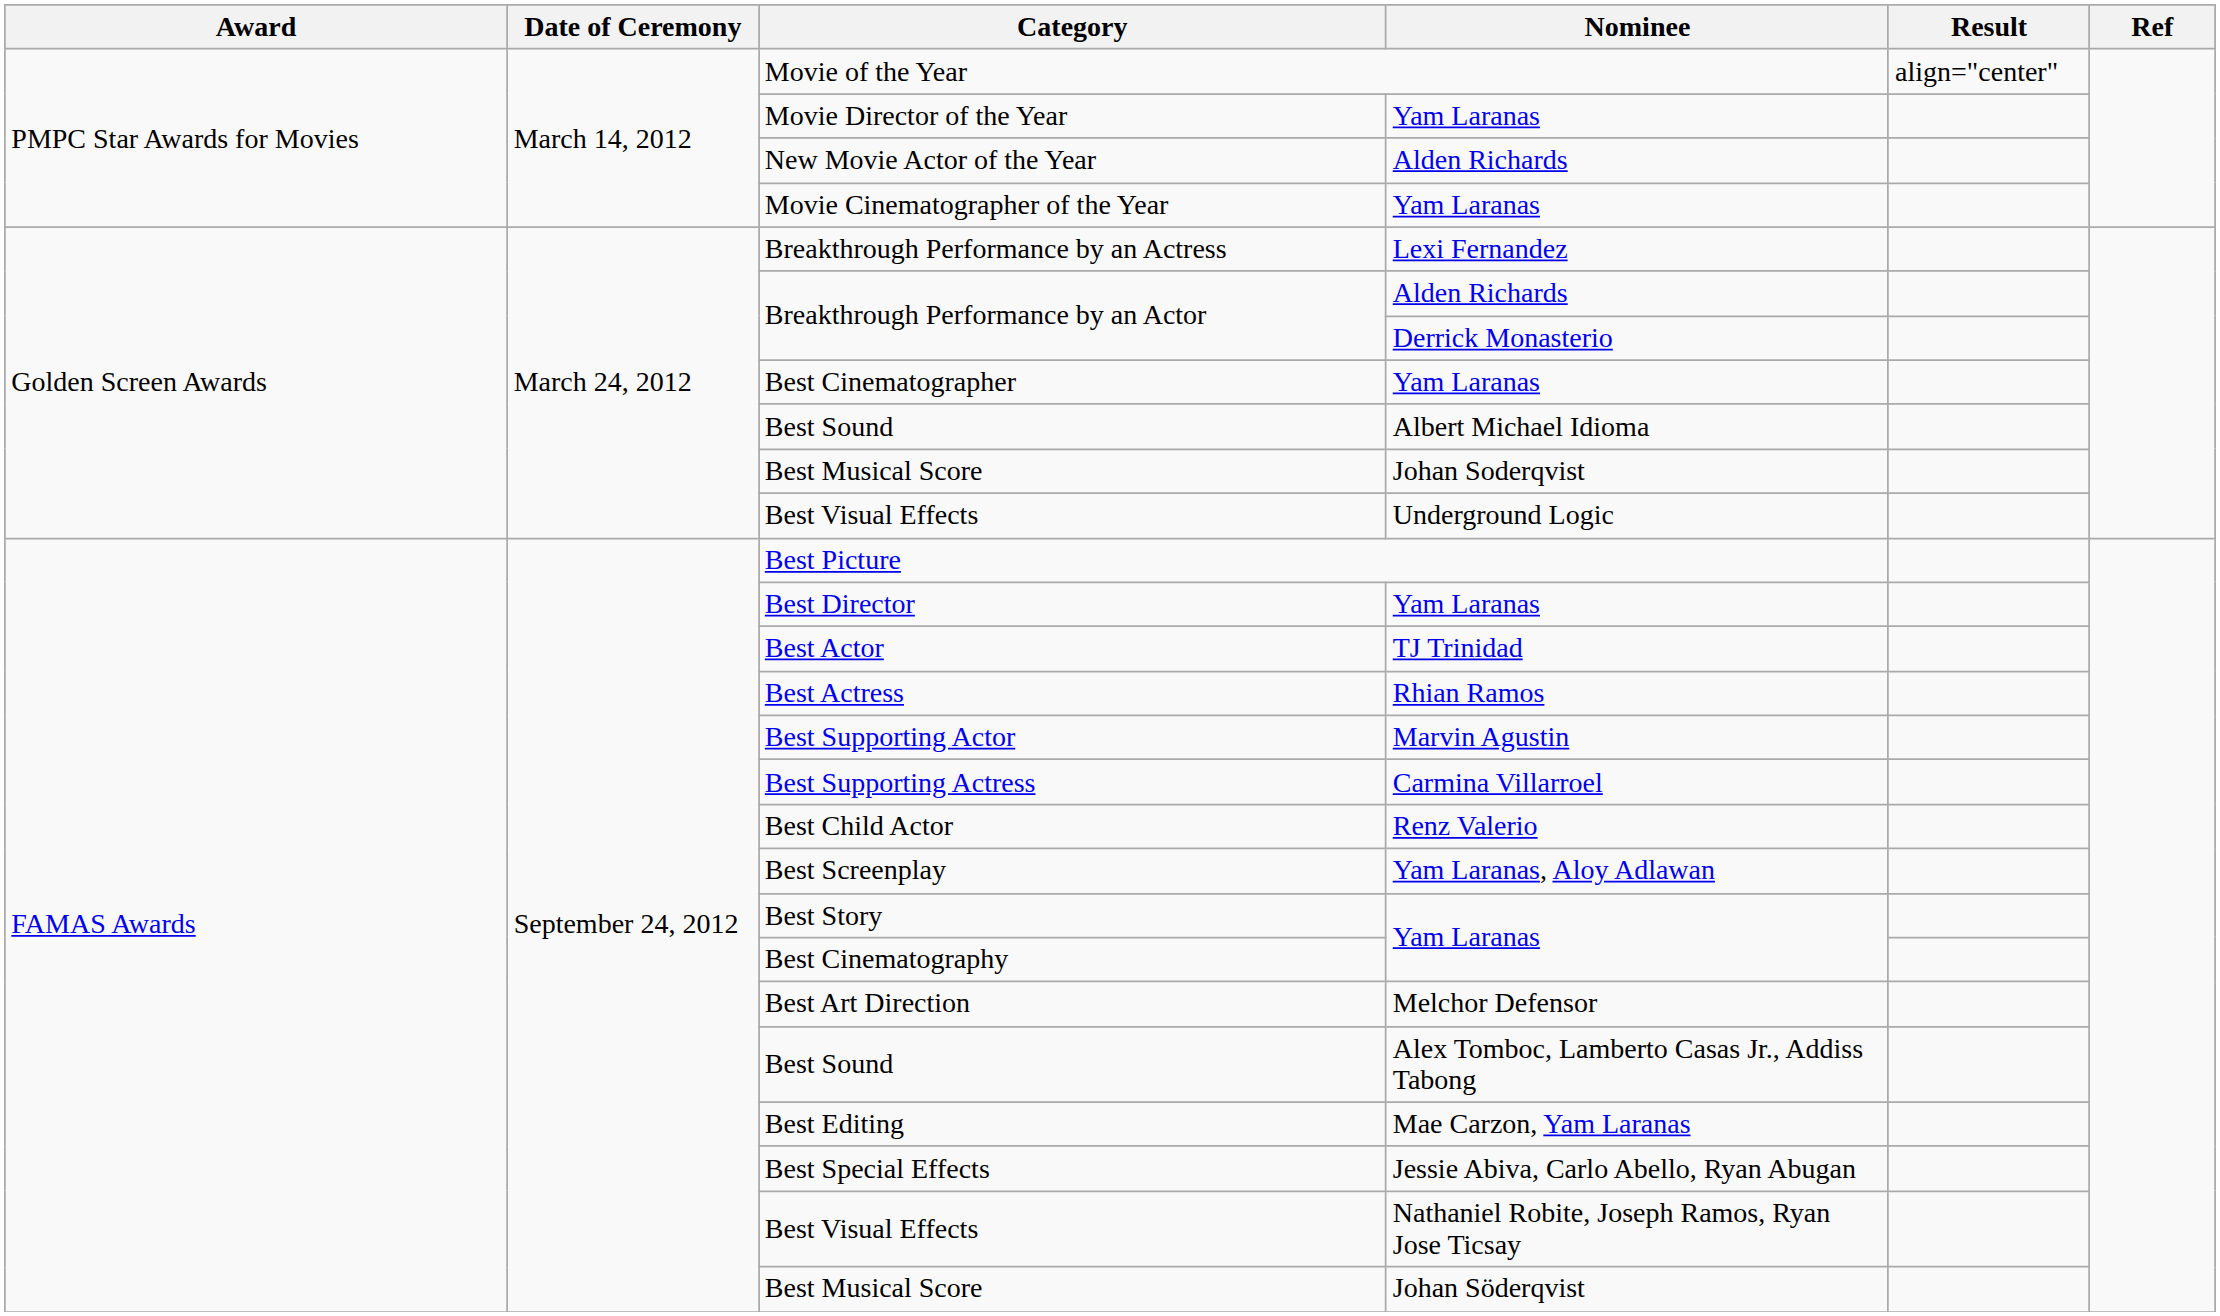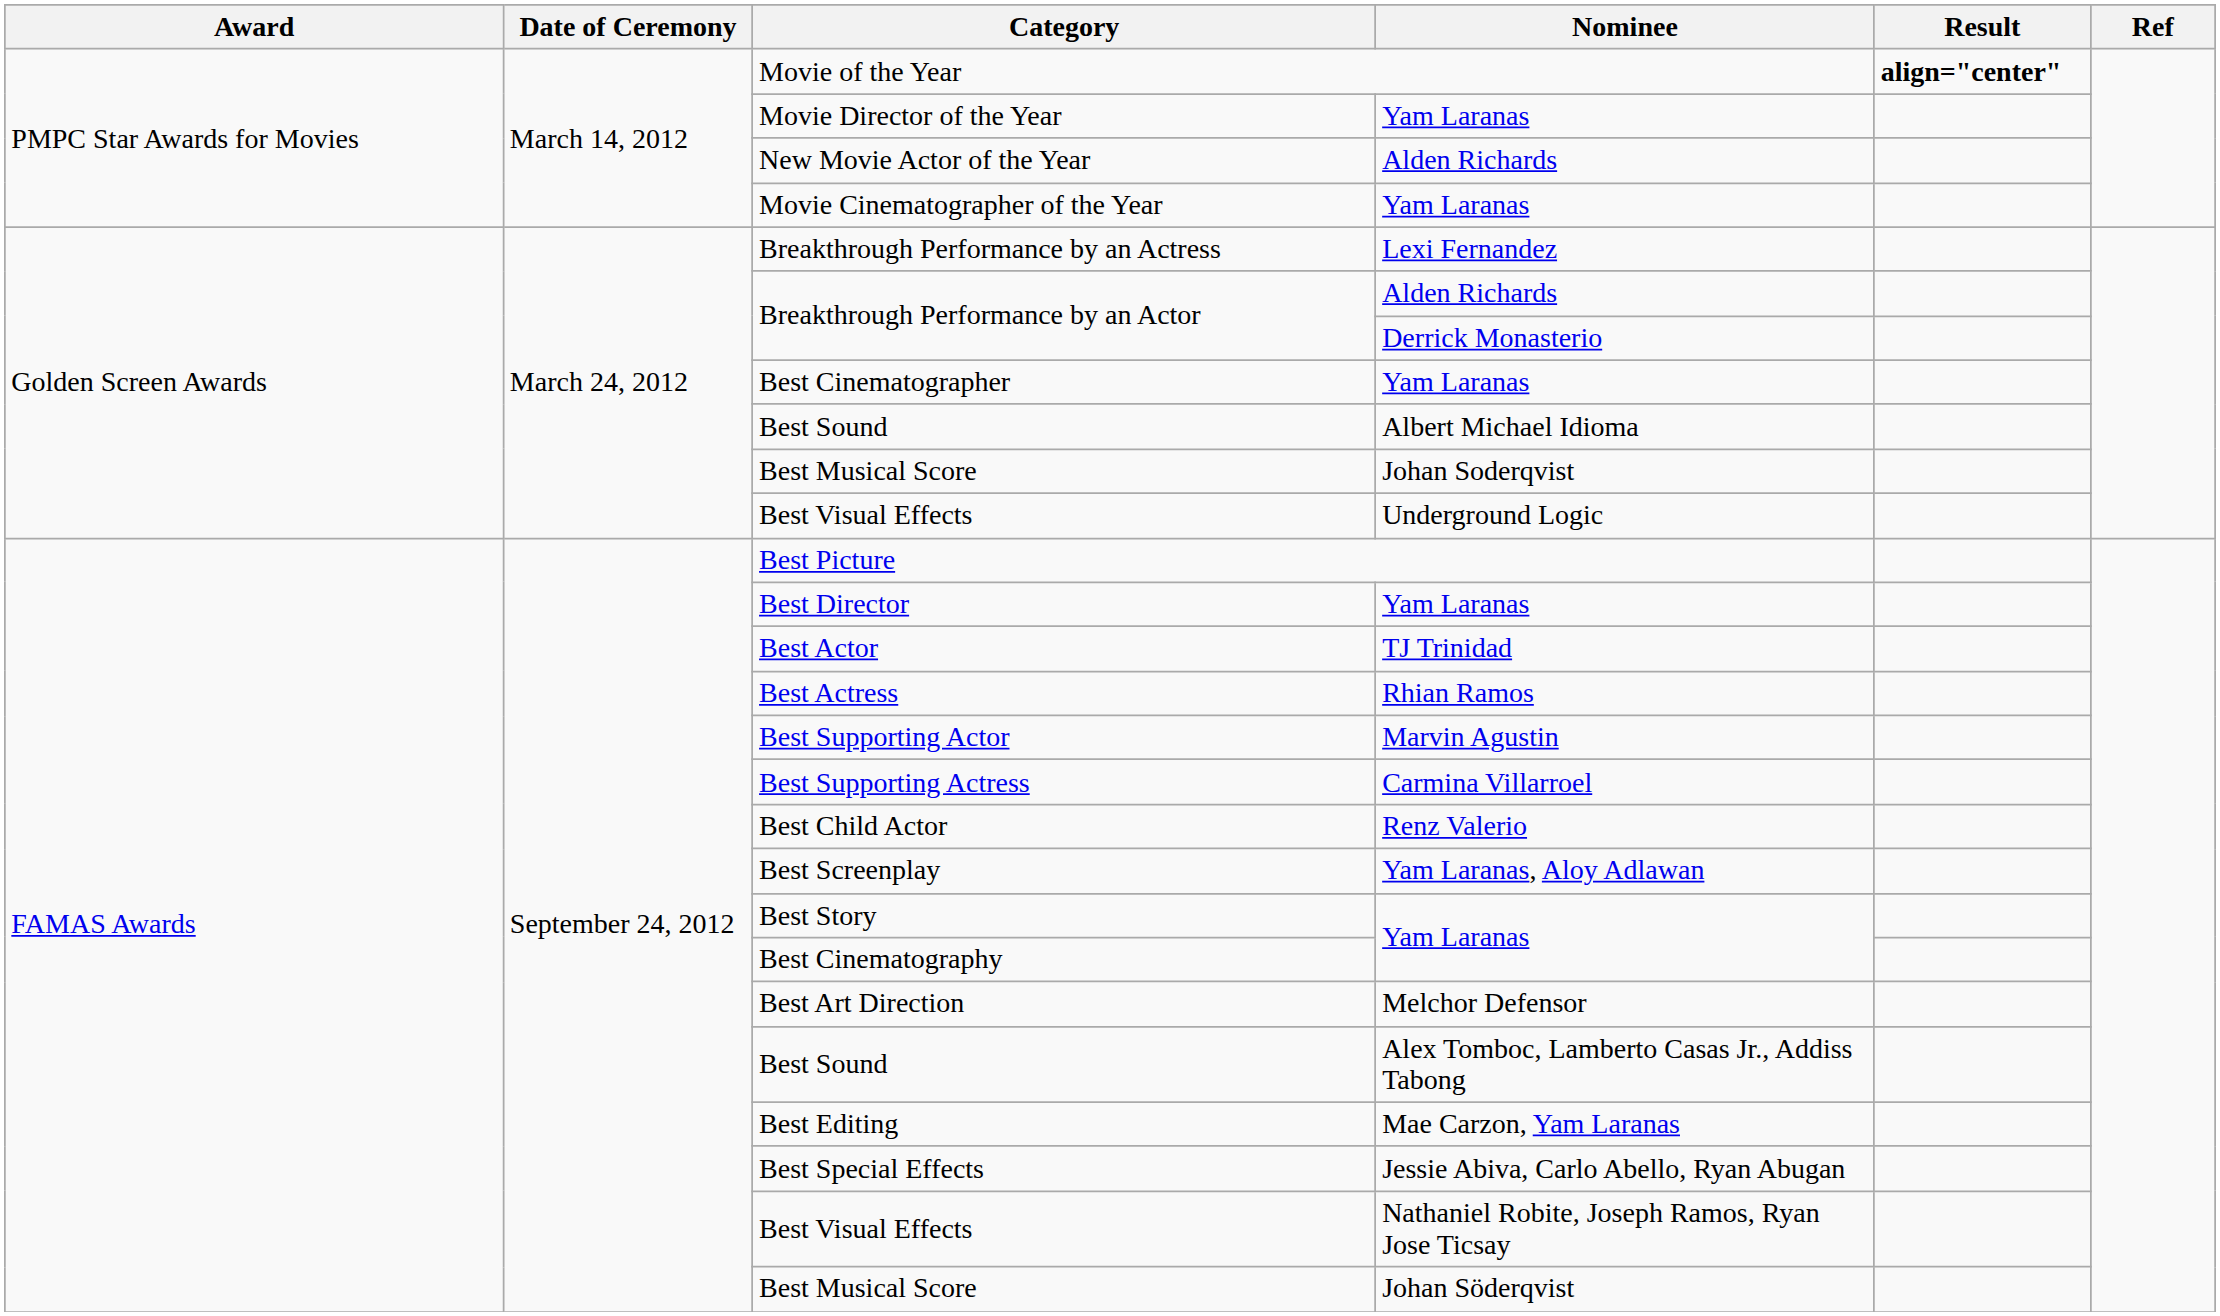(1977, 71) normal -> (1971, 71) bold
